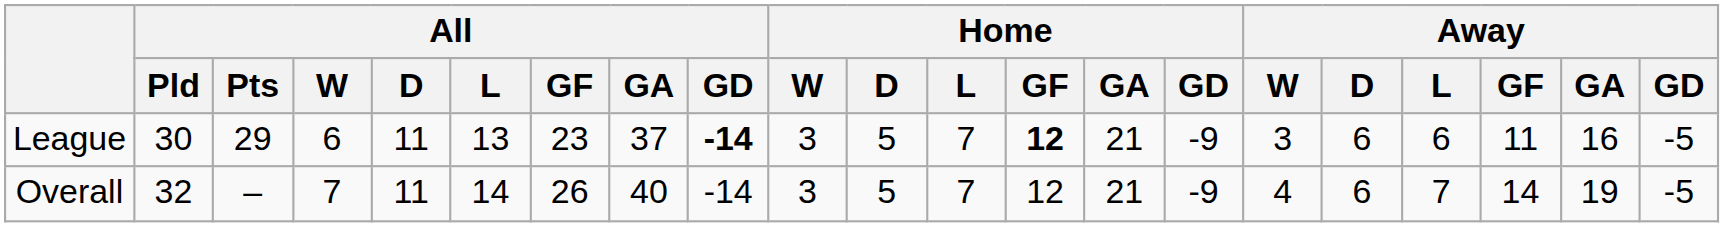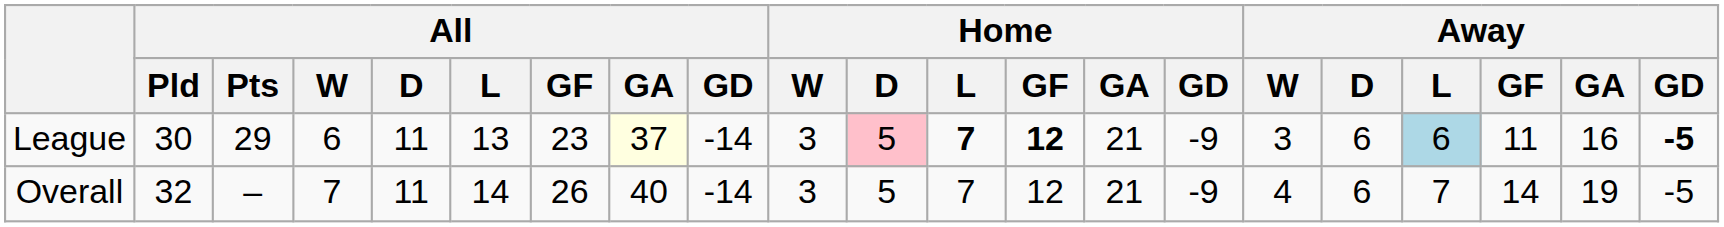(649, 138) no background -> (649, 138) lightyellow background
(728, 138) bold -> (728, 138) normal
(887, 138) no background -> (887, 138) pink background
(966, 138) normal -> (966, 138) bold
(1441, 138) no background -> (1441, 138) lightblue background
(1679, 138) normal -> (1679, 138) bold
